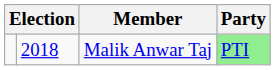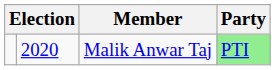(40, 49) 2018 -> (40, 49) 2020
